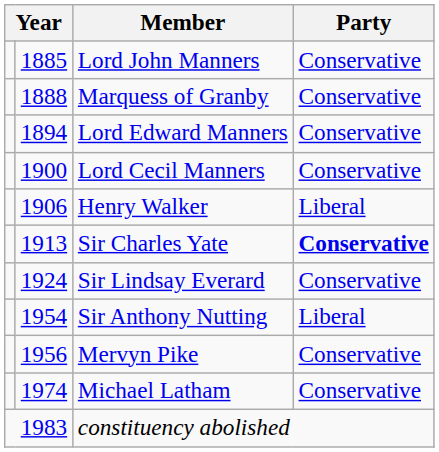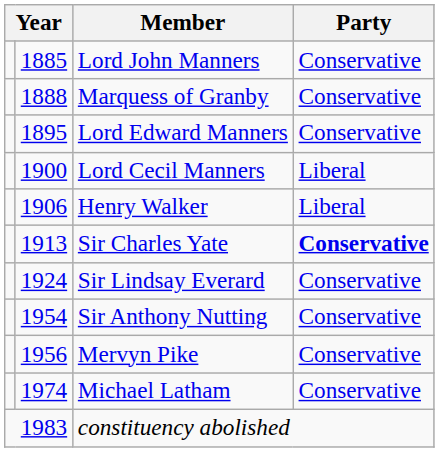(44, 133) 1894 -> (44, 133) 1895
(360, 170) Conservative -> (332, 170) Liberal
(332, 317) Liberal -> (360, 317) Conservative
